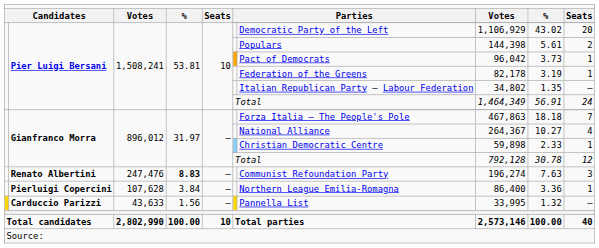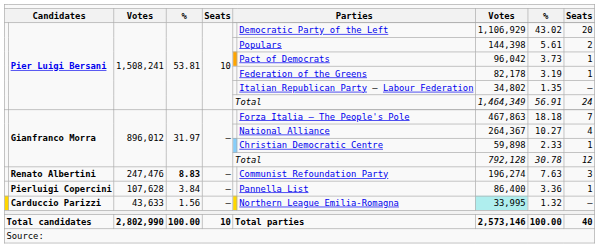(319, 189) Northern League Emilia-Romagna -> (274, 189) Pannella List
(274, 203) Pannella List -> (319, 203) Northern League Emilia-Romagna
(510, 203) no background -> (510, 203) paleturquoise background
